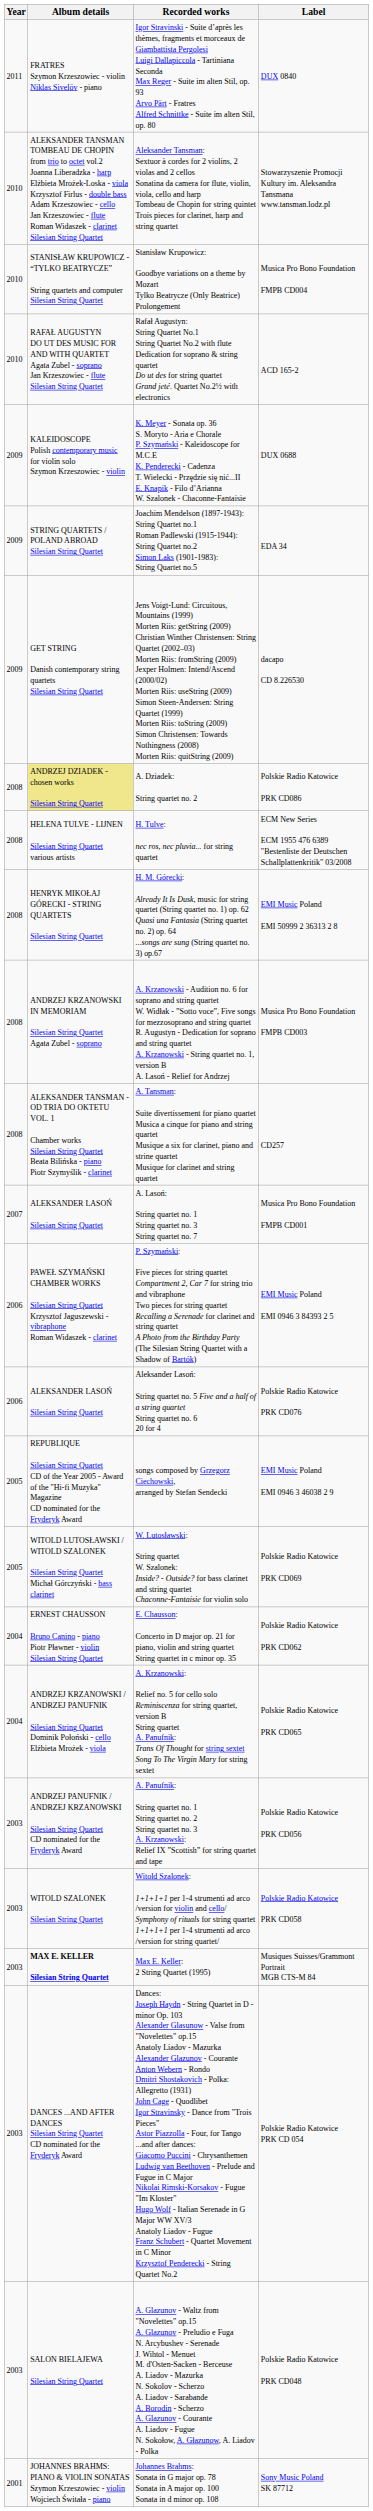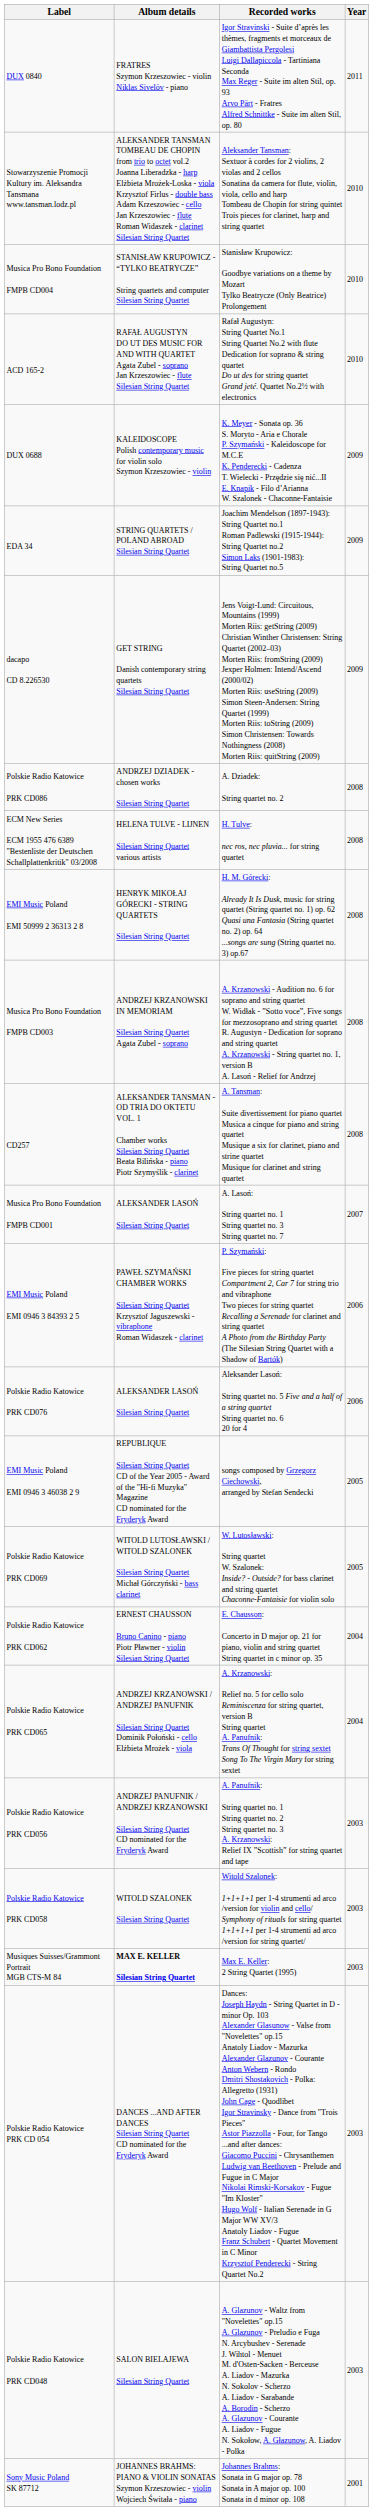columns swapped: (16, 12) <-> (314, 12)
(69, 787) khaki background -> (155, 787) no background
